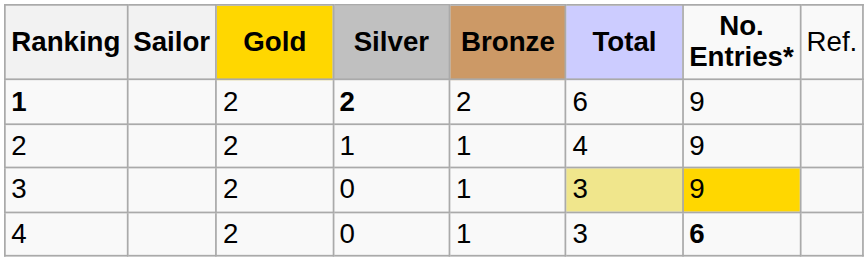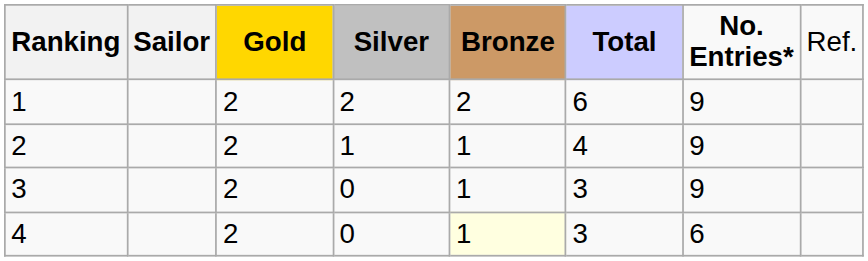(19, 101) bold -> (19, 101) normal
(347, 101) bold -> (347, 101) normal
(580, 189) khaki background -> (580, 189) no background
(697, 189) gold background -> (697, 189) no background
(464, 233) no background -> (464, 233) lightyellow background
(697, 233) bold -> (697, 233) normal
